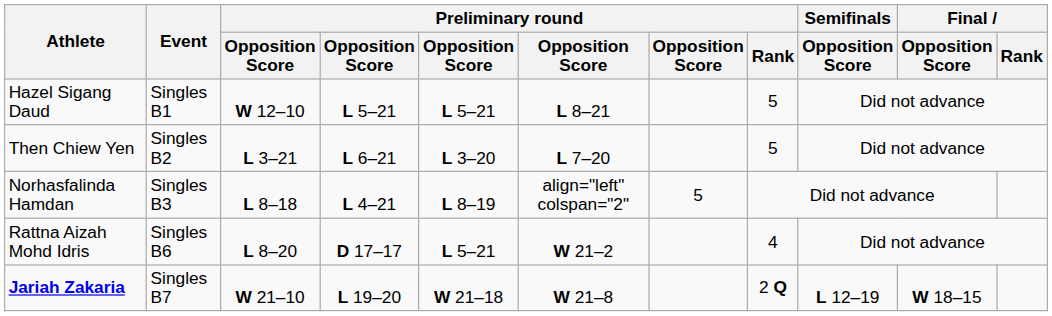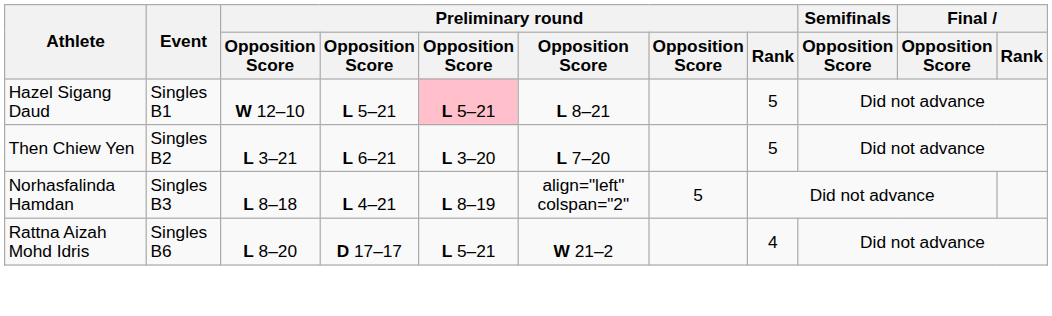(469, 112) no background -> (469, 112) pink background
- row: (67, 288)
